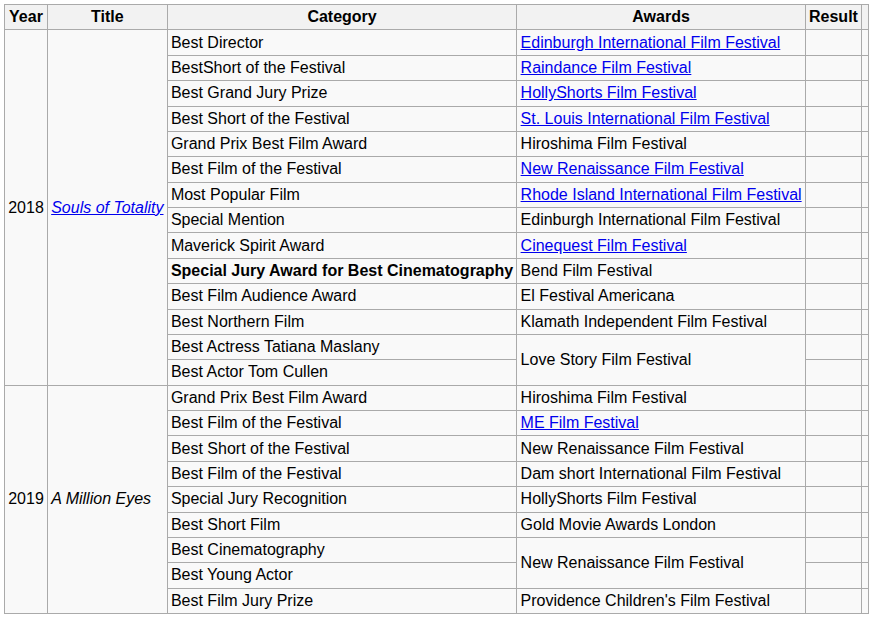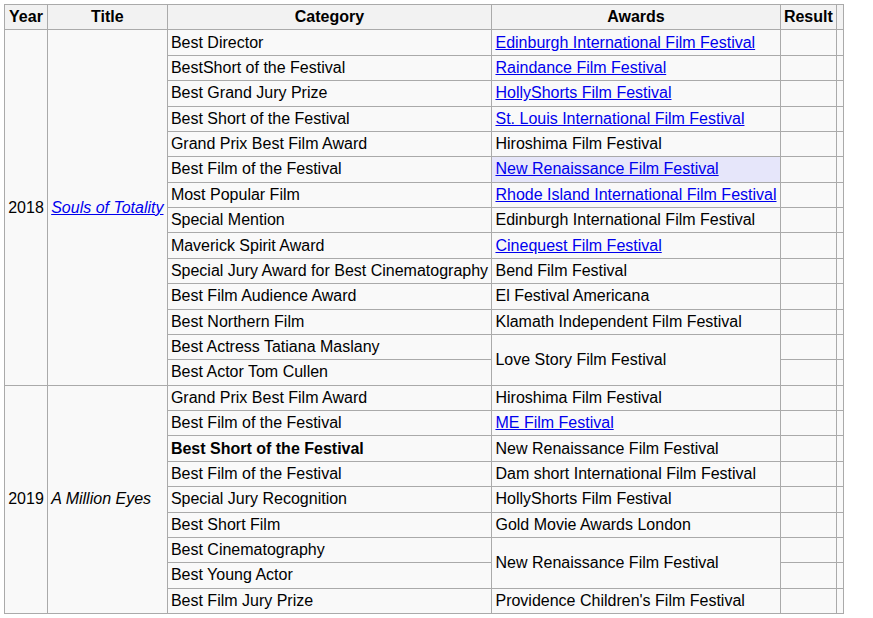(632, 169) no background -> (607, 169) lavender background
(342, 270) bold -> (329, 270) normal
(260, 448) normal -> (267, 448) bold
